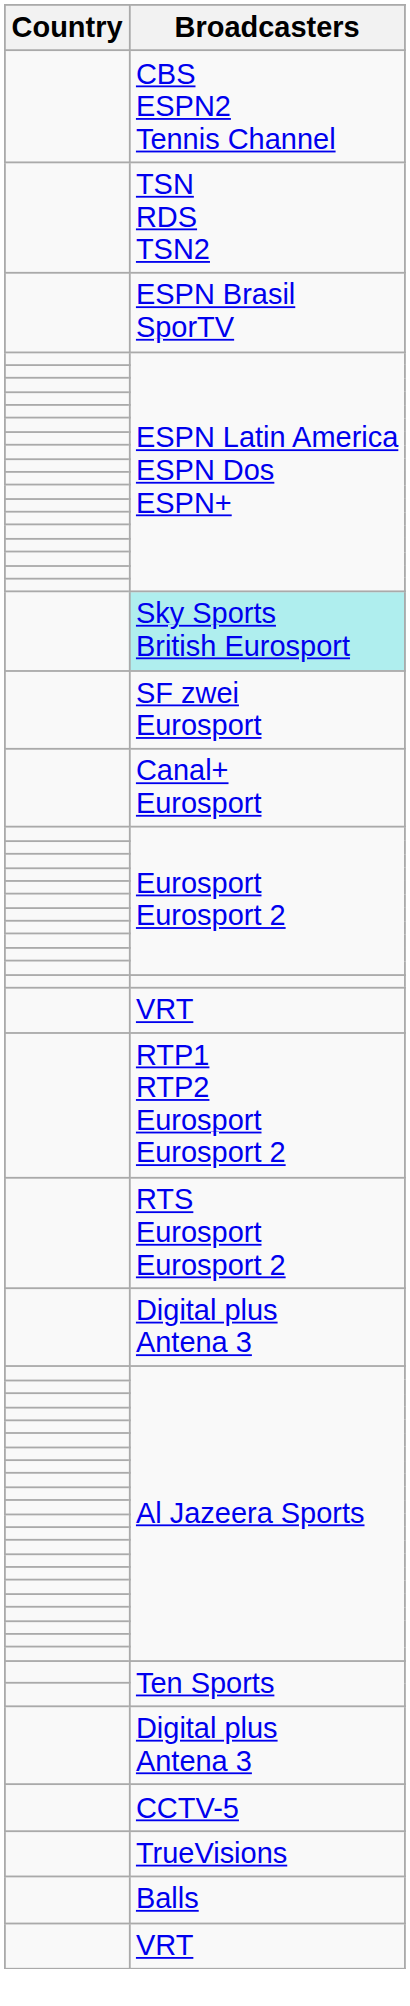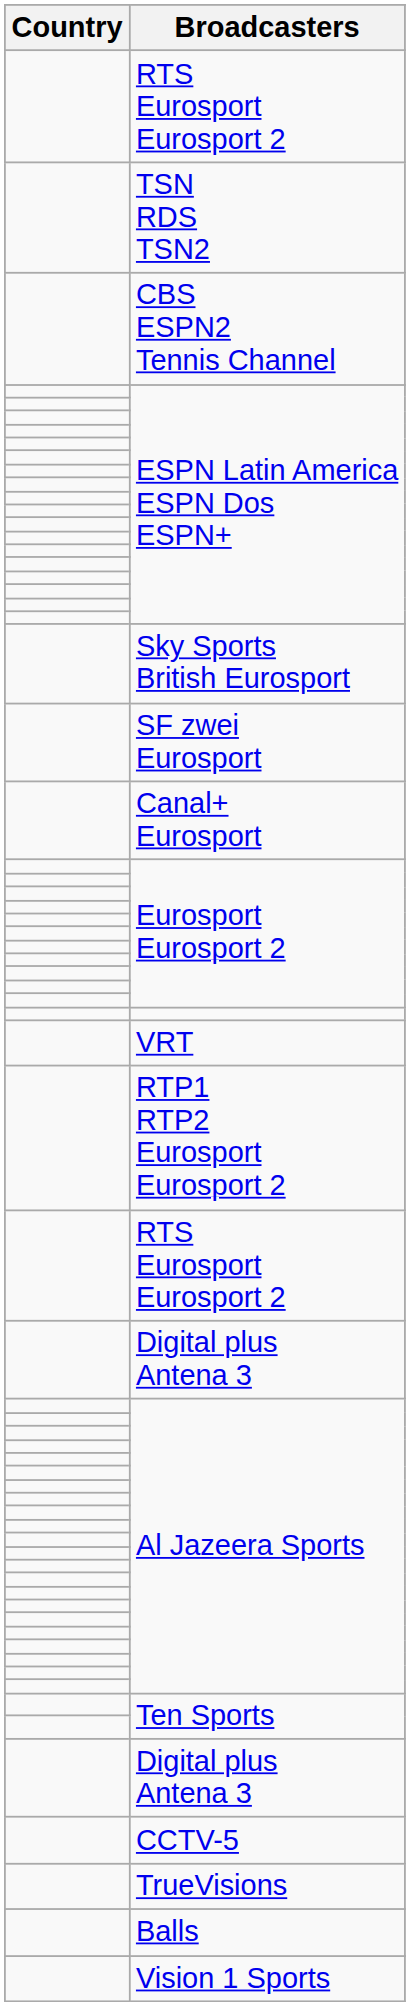(236, 105) CBS ESPN2 Tennis Channel -> (211, 105) RTS Eurosport Eurosport 2
(216, 311) ESPN Brasil SporTV -> (236, 328) CBS ESPN2 Tennis Channel
(243, 630) paleturquoise background -> (243, 663) no background
(165, 1945) VRT -> (233, 1977) Vision 1 Sports
